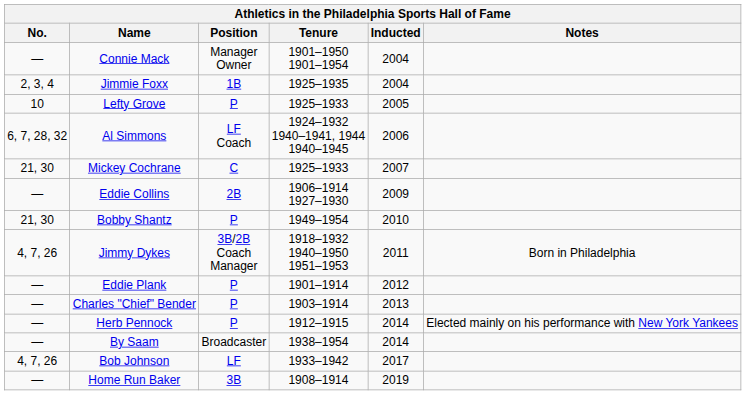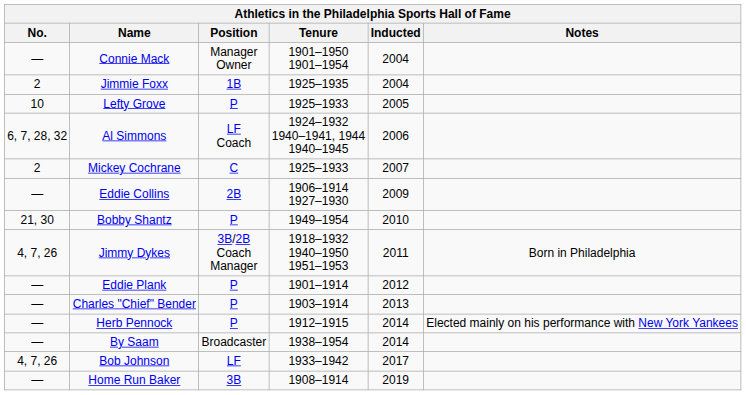(37, 84) 2, 3, 4 -> (37, 84) 2
(37, 168) 21, 30 -> (37, 168) 2
